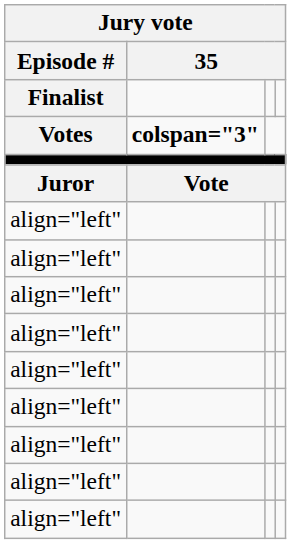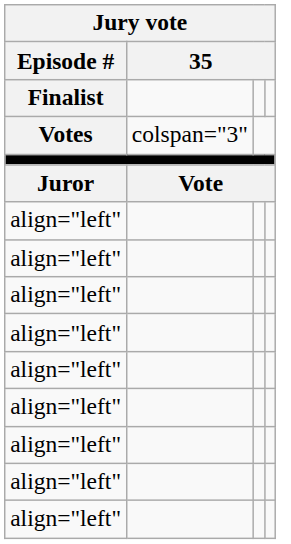(195, 135) bold -> (190, 135) normal
